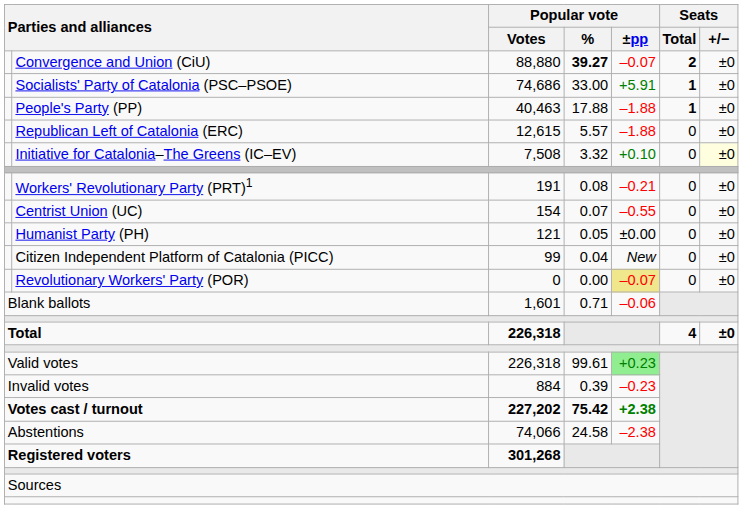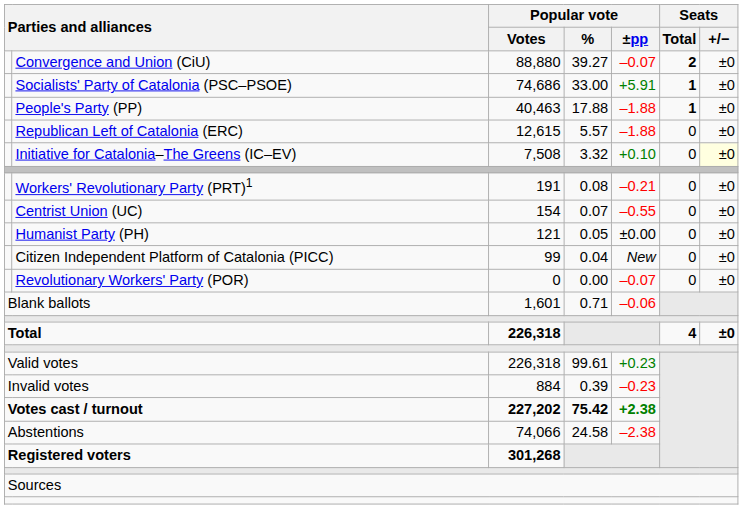(590, 62) bold -> (590, 62) normal
(638, 280) khaki background -> (638, 280) no background
(637, 363) lightgreen background -> (637, 363) no background
